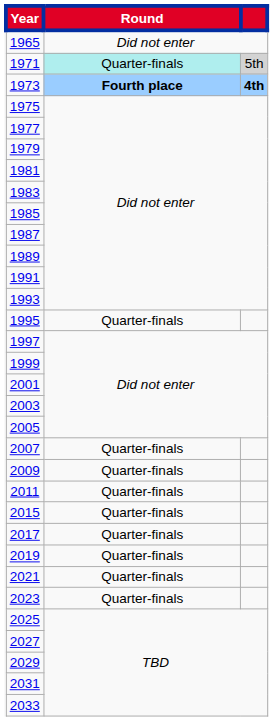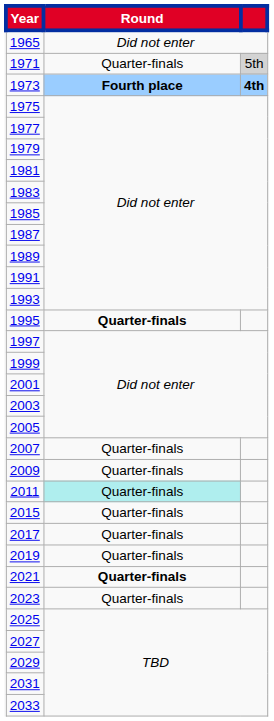(142, 64) paleturquoise background -> (142, 64) no background
(142, 321) normal -> (142, 321) bold
(142, 492) no background -> (142, 492) paleturquoise background
(142, 577) normal -> (142, 577) bold
